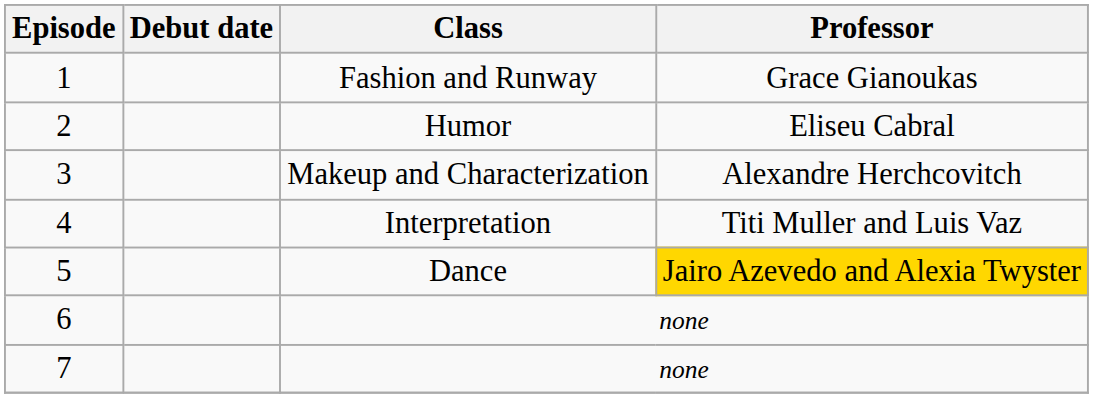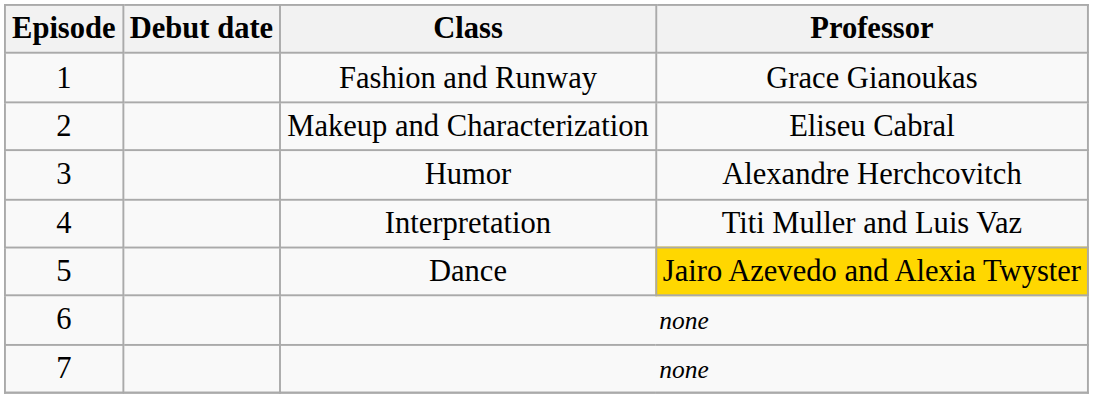(468, 125) Humor -> (468, 125) Makeup and Characterization
(468, 174) Makeup and Characterization -> (468, 174) Humor
